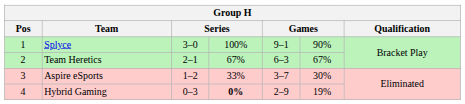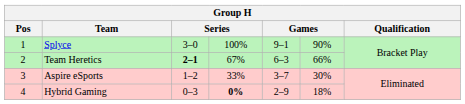(190, 60) normal -> (190, 60) bold
(322, 60) 67% -> (322, 60) 66%
(322, 91) 19% -> (322, 91) 18%
